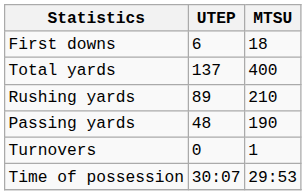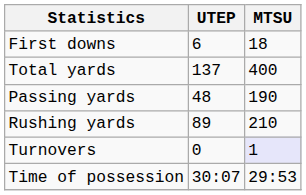rows swapped: (72, 97) <-> (72, 124)
(253, 150) no background -> (253, 150) lavender background
